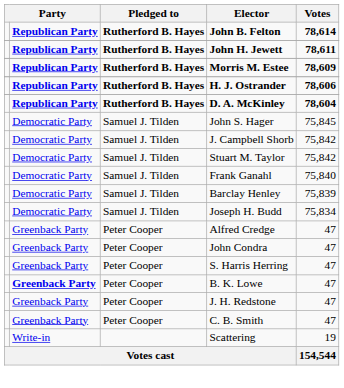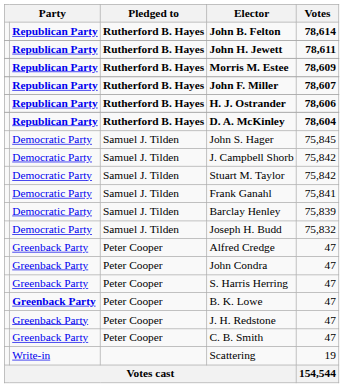+ row: (244, 85)
(320, 175) 75,840 -> (320, 193) 75,841
(320, 211) 75,834 -> (320, 229) 75,832
